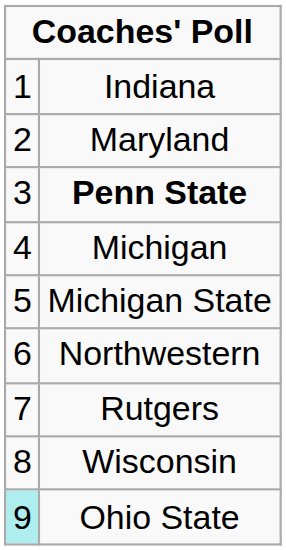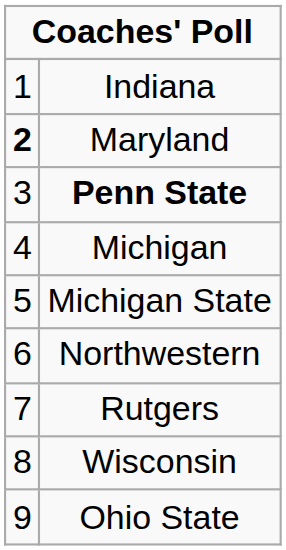(22, 139) normal -> (22, 139) bold
(22, 516) paleturquoise background -> (22, 516) no background
